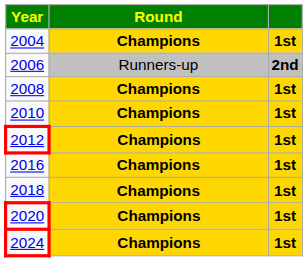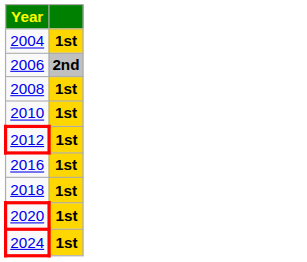- column: (158, 17)
